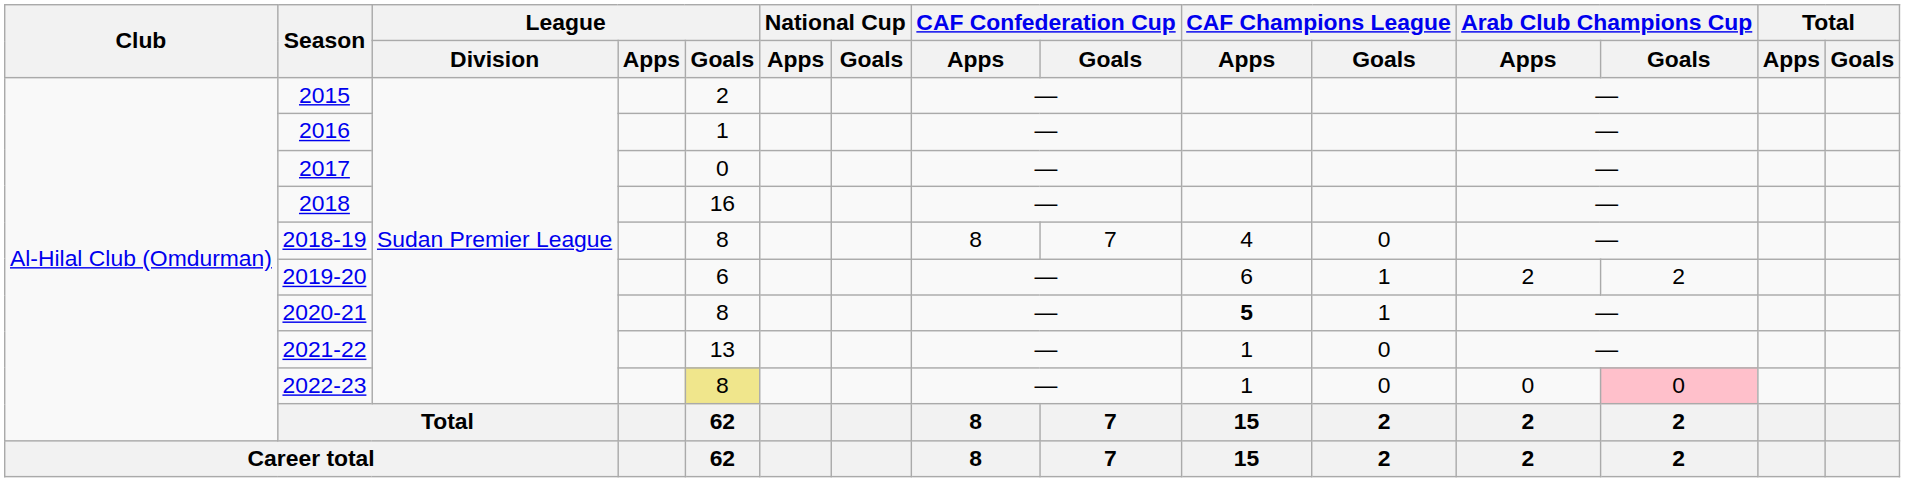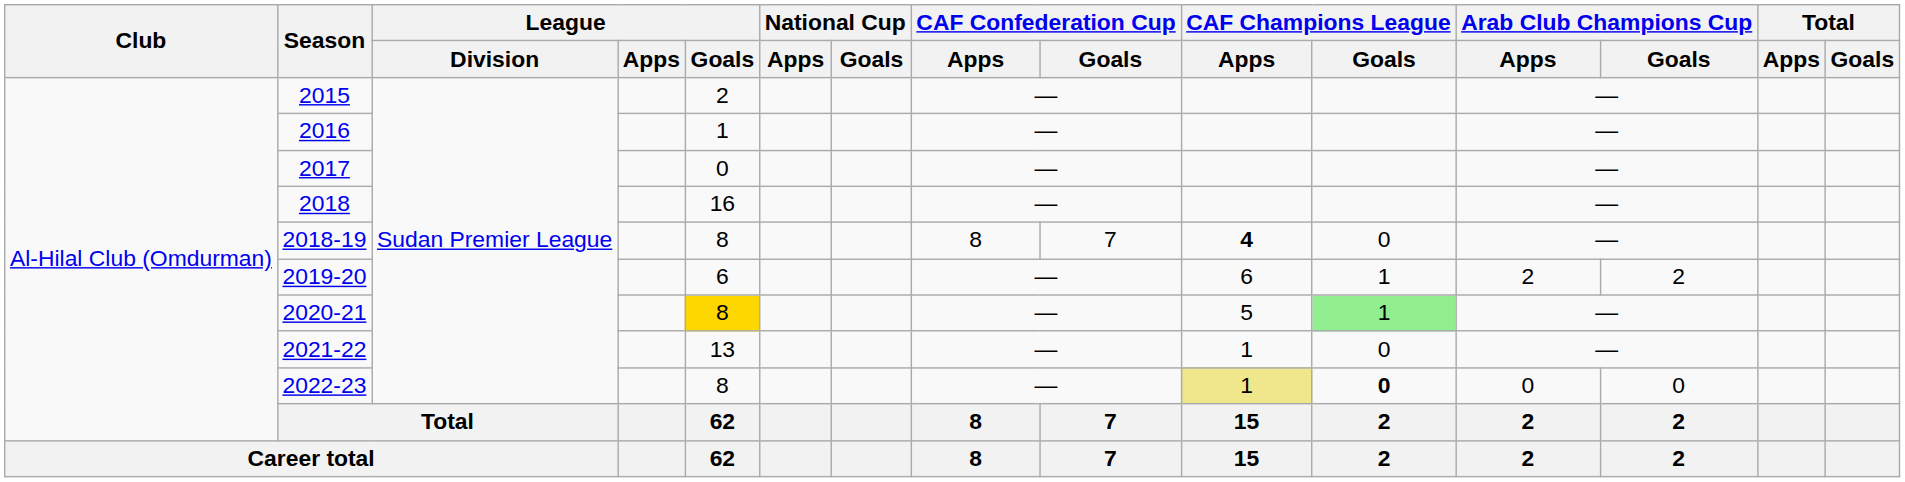(1247, 240) normal -> (1247, 240) bold
(722, 312) no background -> (722, 312) gold background
(1247, 312) bold -> (1247, 312) normal
(1384, 312) no background -> (1384, 312) lightgreen background
(722, 385) khaki background -> (722, 385) no background
(1247, 385) no background -> (1247, 385) khaki background
(1384, 385) normal -> (1384, 385) bold
(1679, 385) pink background -> (1679, 385) no background
